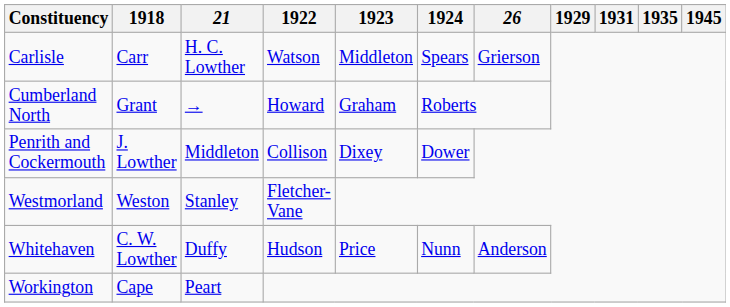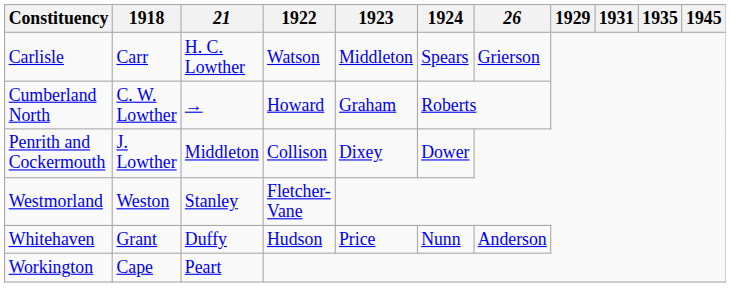(137, 104) Grant -> (147, 104) C. W. Lowther
(147, 249) C. W. Lowther -> (137, 239) Grant
